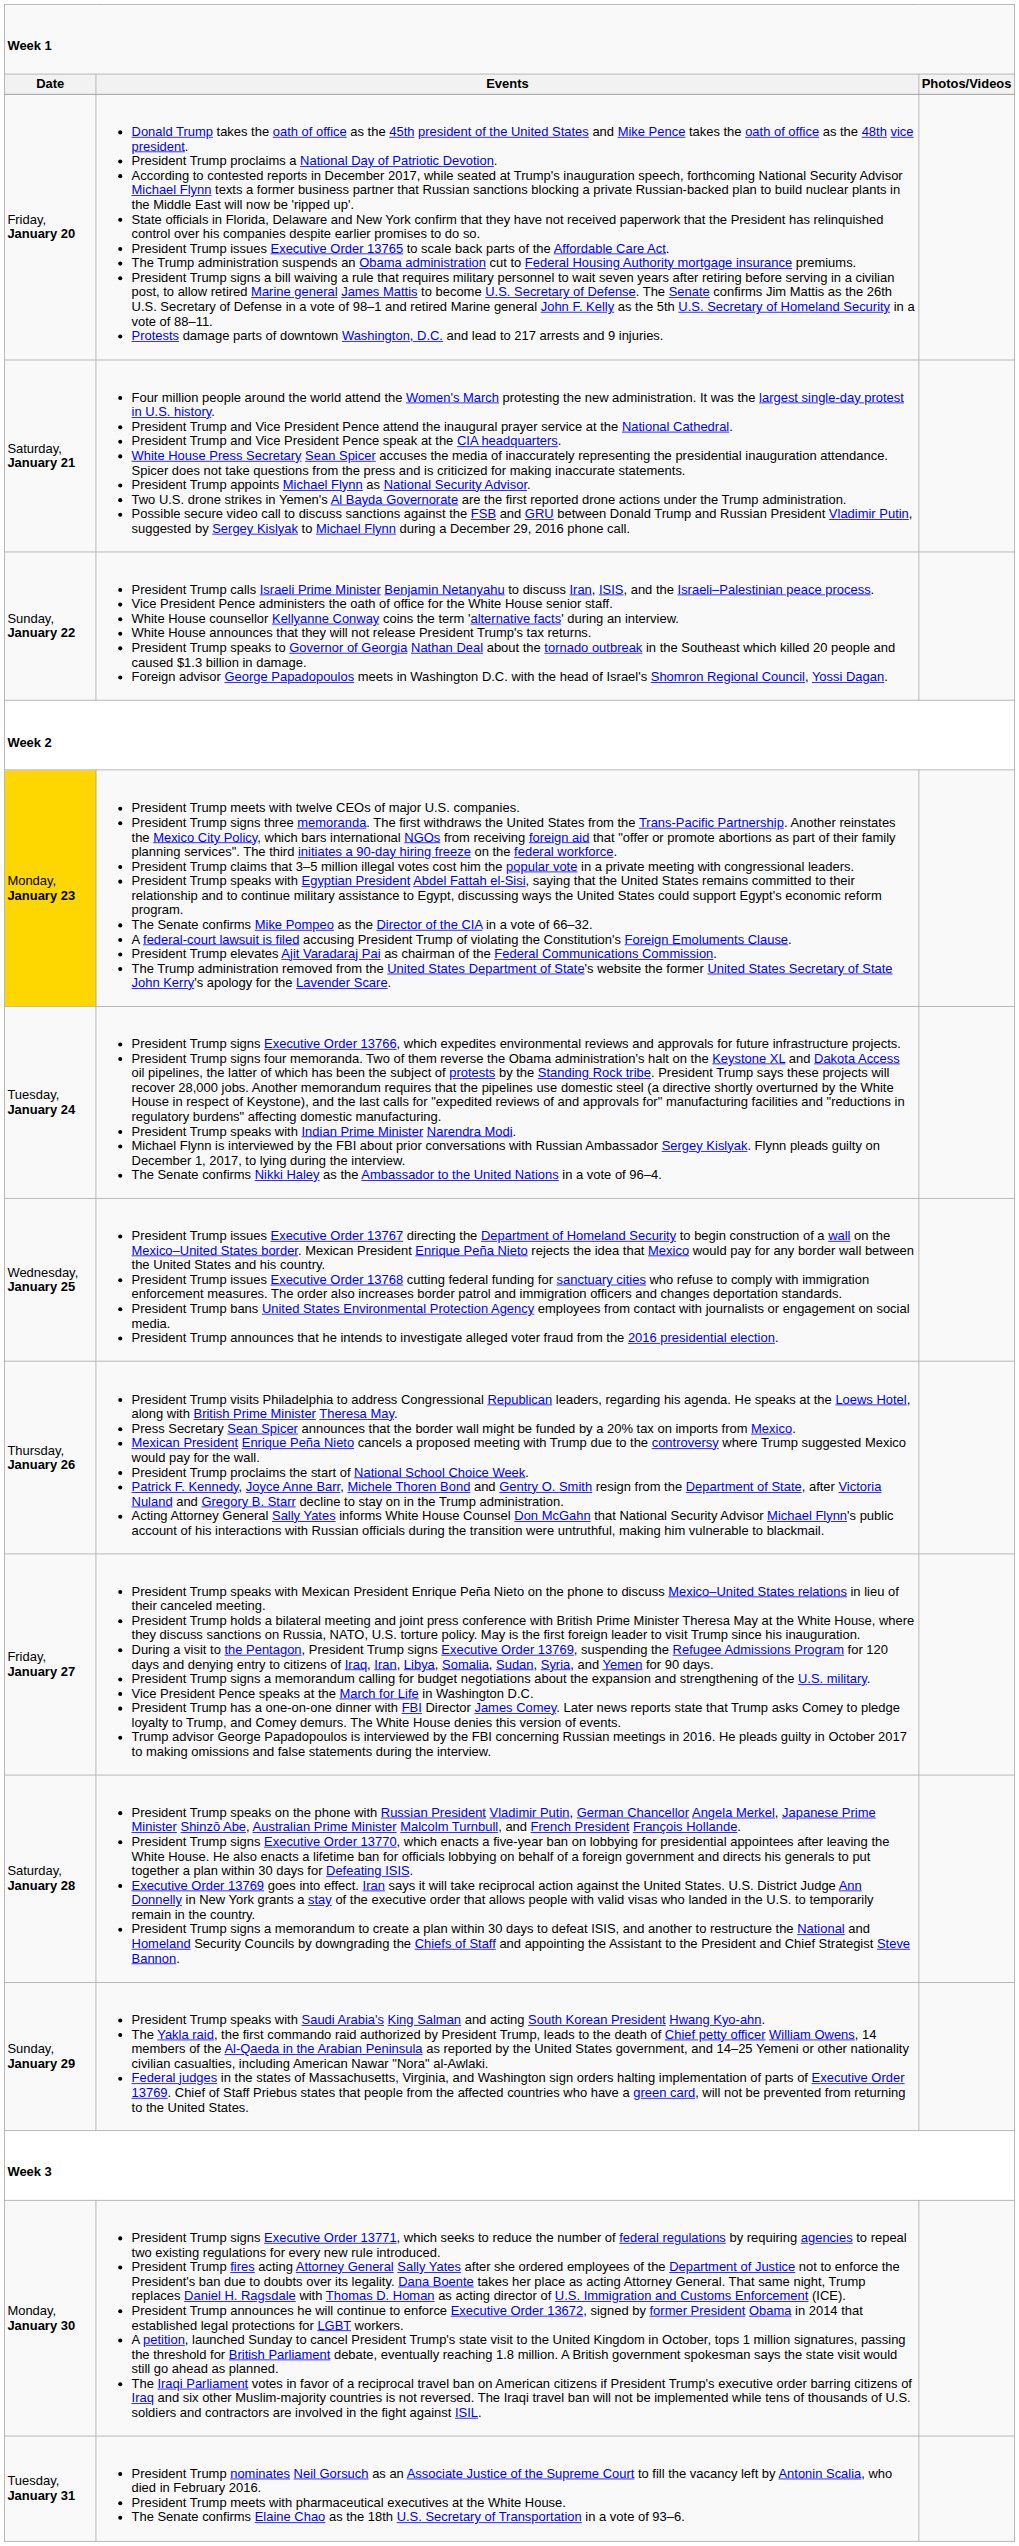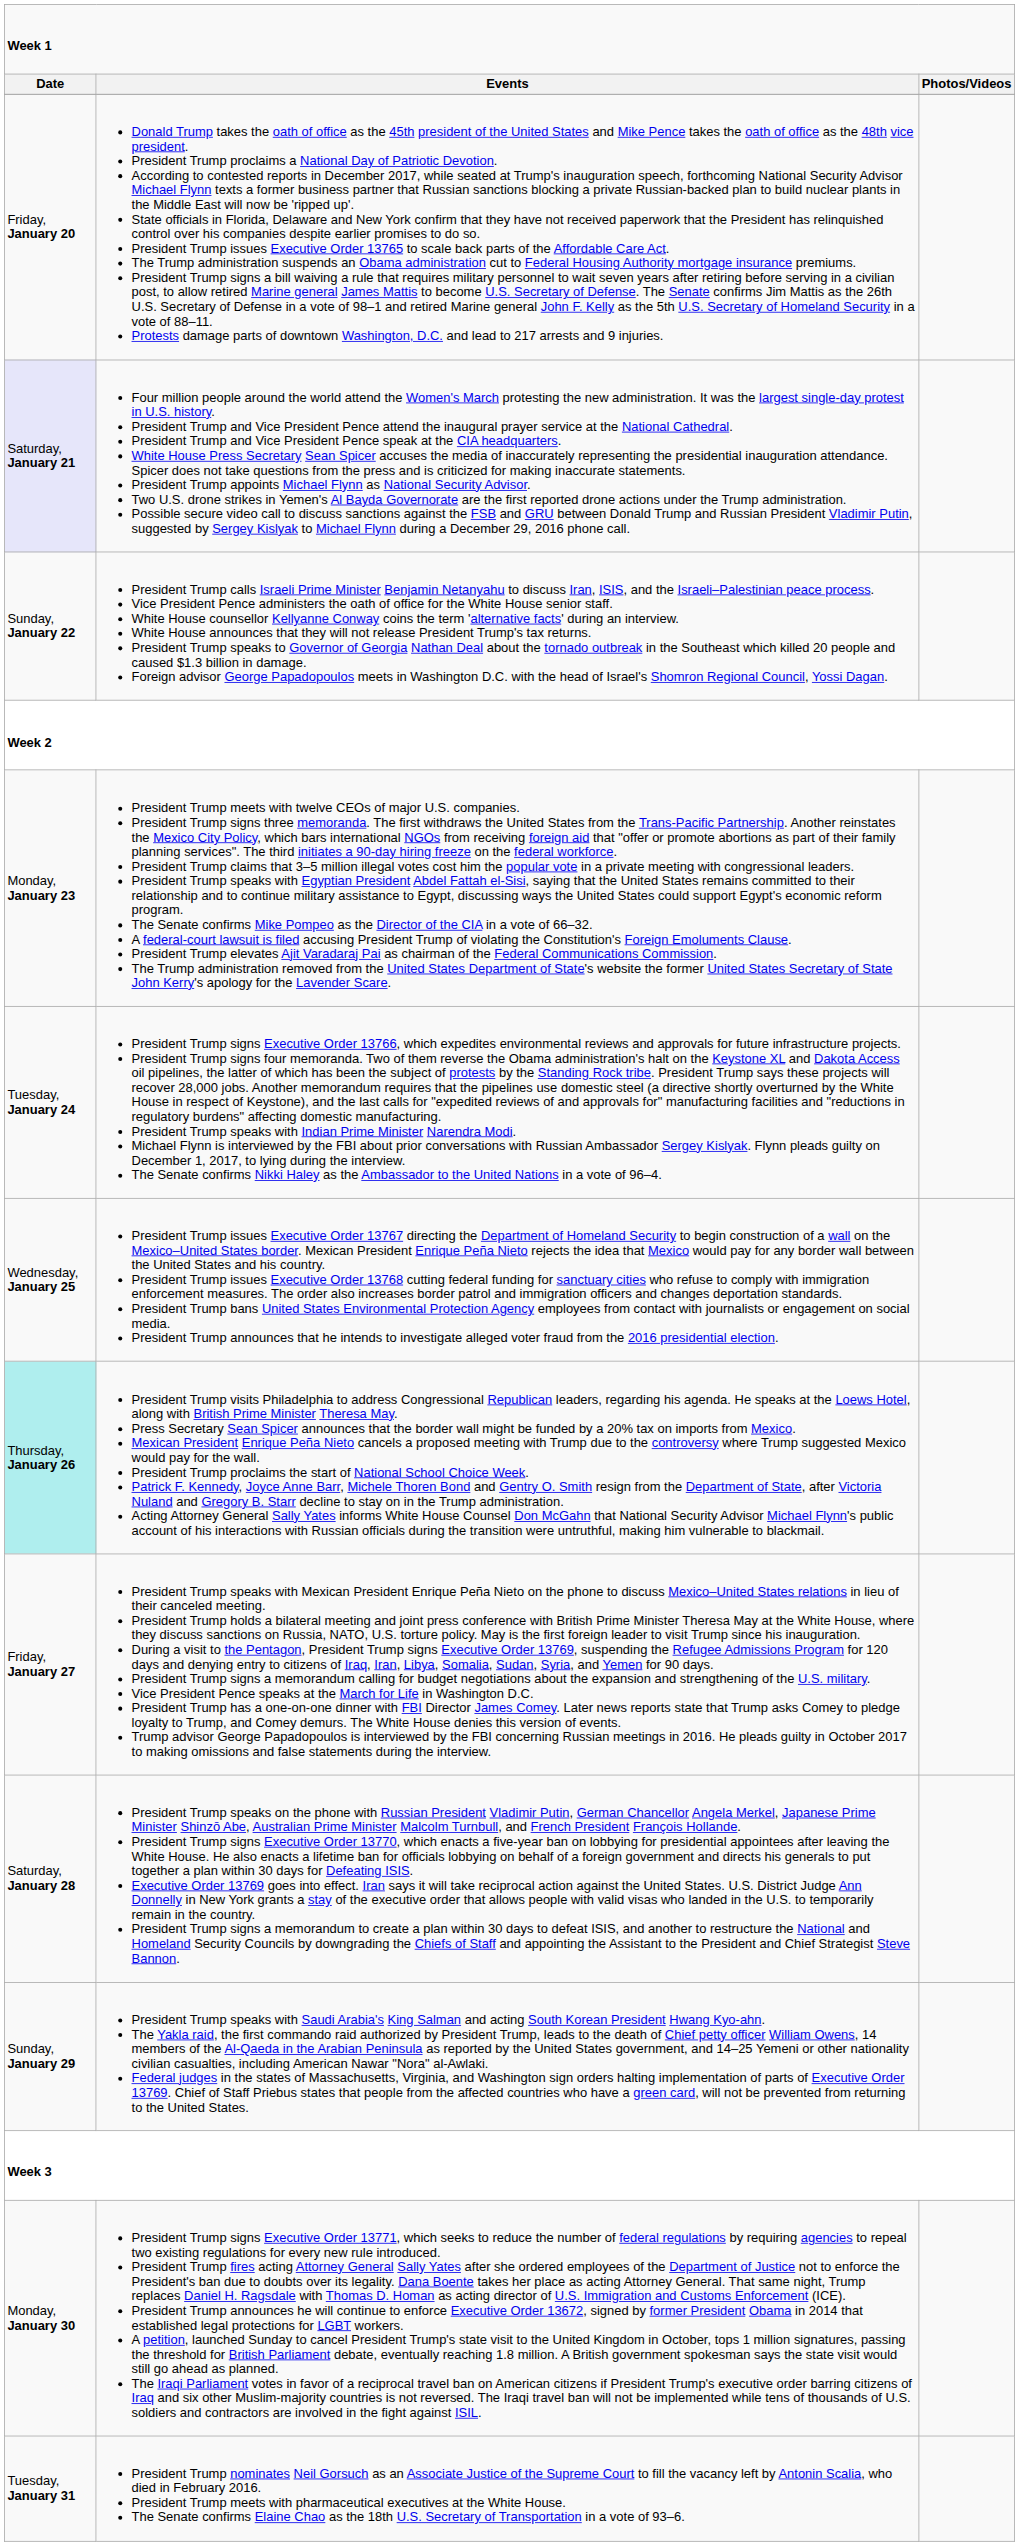(41, 455) no background -> (41, 455) lavender background
(41, 888) gold background -> (41, 888) no background
(41, 1457) no background -> (41, 1457) paleturquoise background
